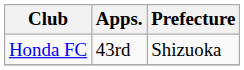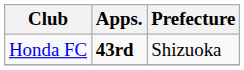(113, 49) normal -> (115, 49) bold
